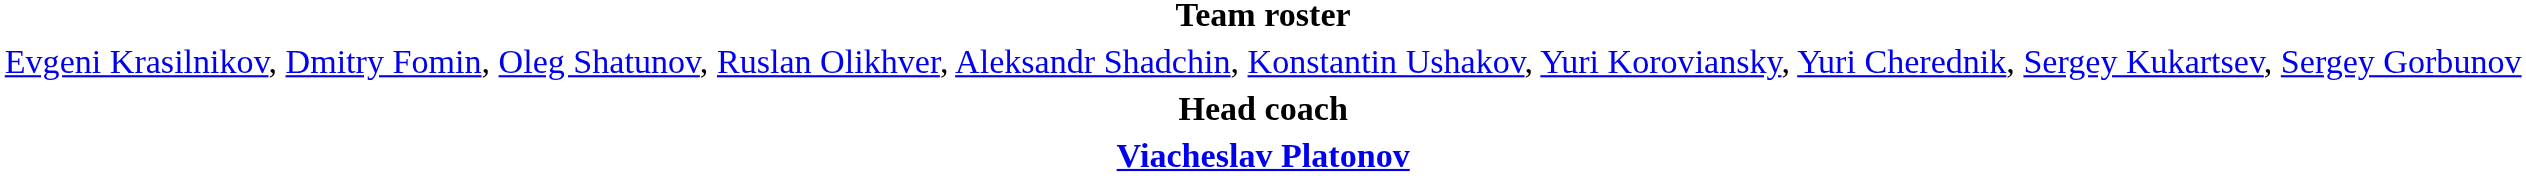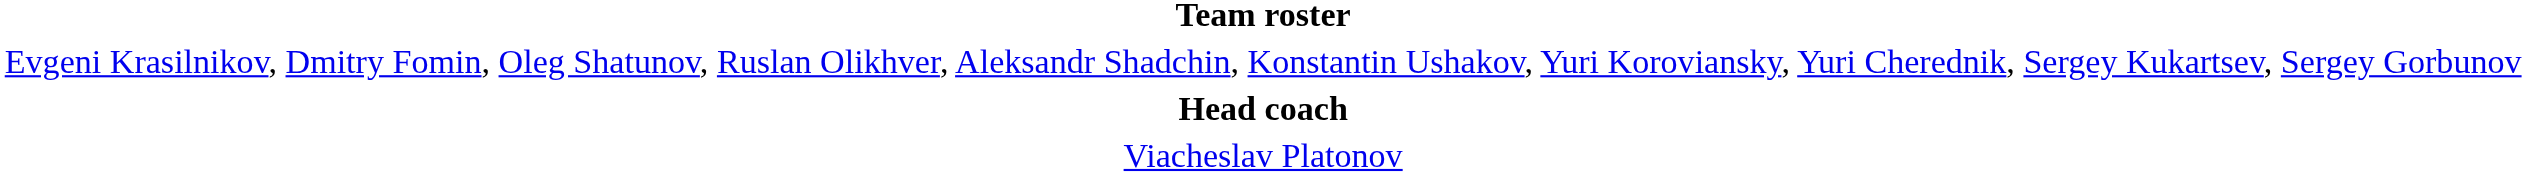(1263, 155) bold -> (1263, 155) normal
